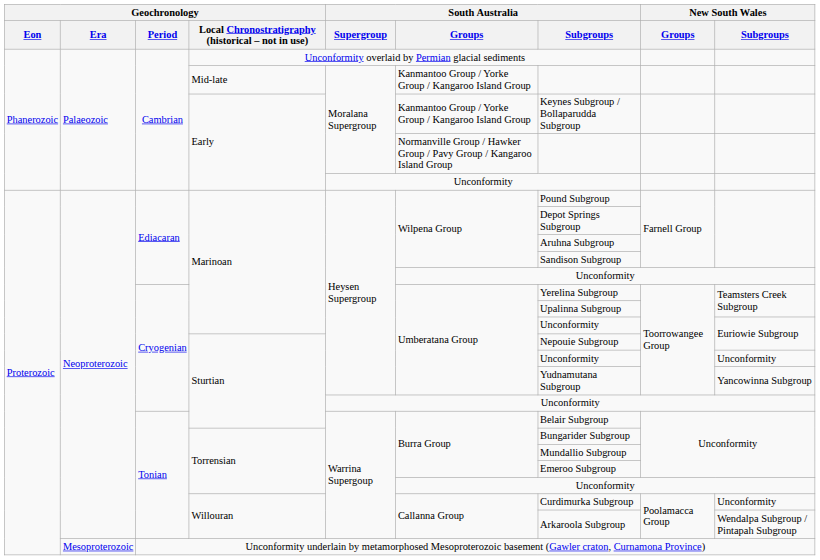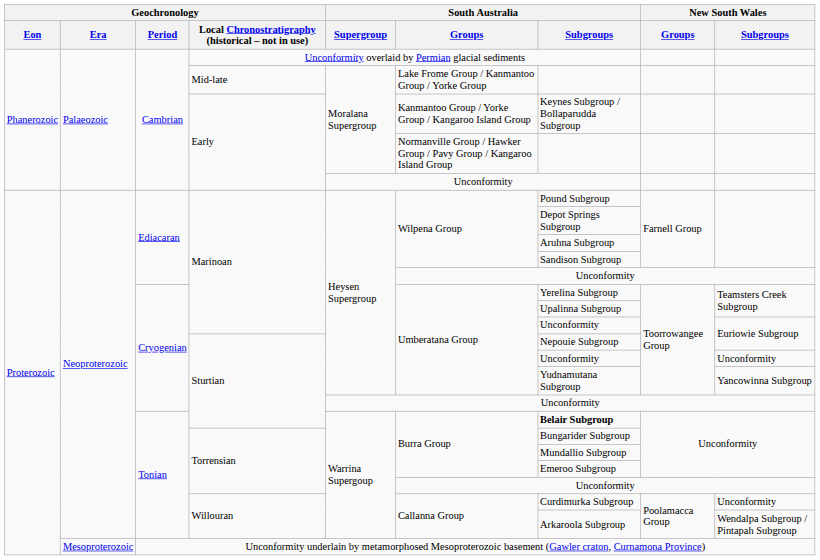(464, 79) Kanmantoo Group / Yorke Group / Kangaroo Island Group -> (466, 79) Lake Frome Group / Kanmantoo Group / Yorke Group
(574, 419) normal -> (577, 419) bold
